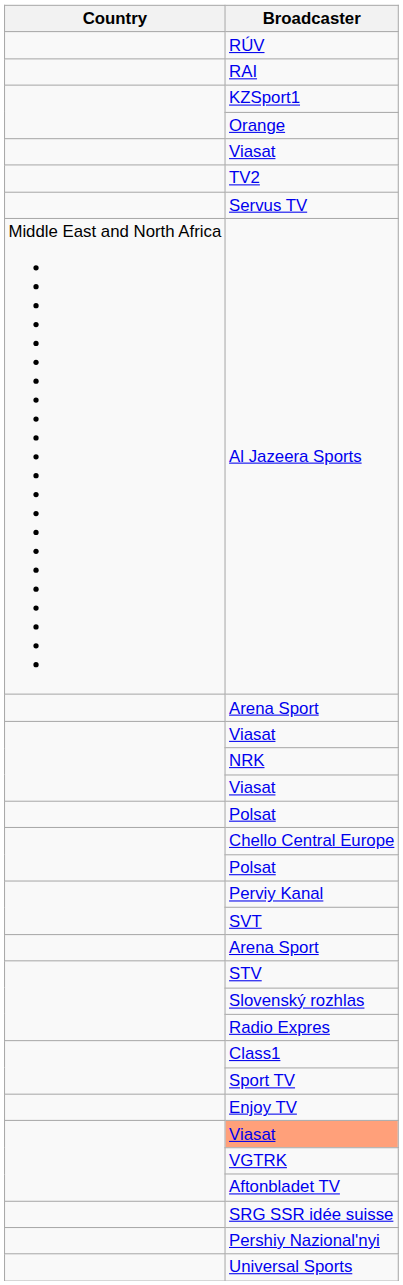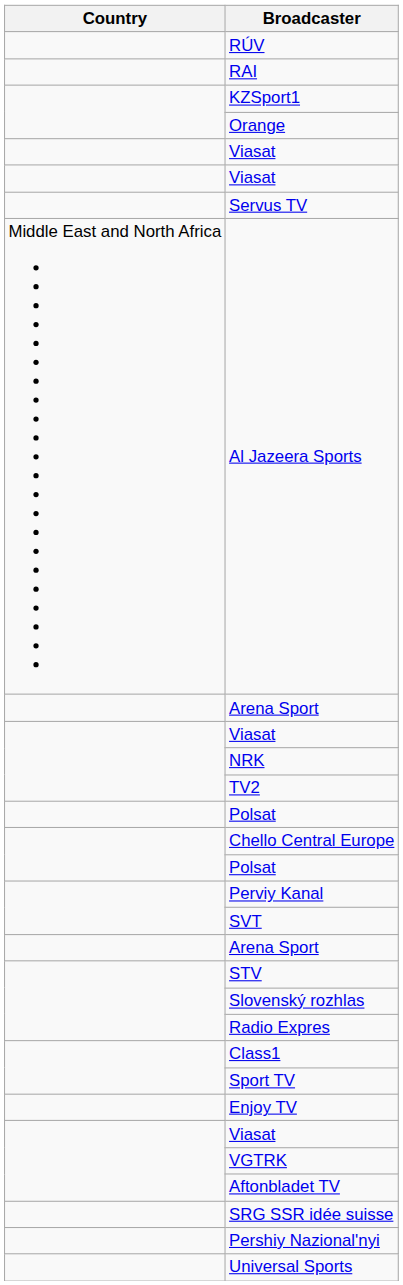(244, 178) TV2 -> (252, 178) Viasat
(252, 787) Viasat -> (244, 787) TV2
(252, 1134) lightsalmon background -> (252, 1134) no background
